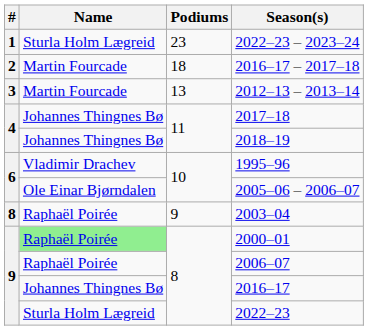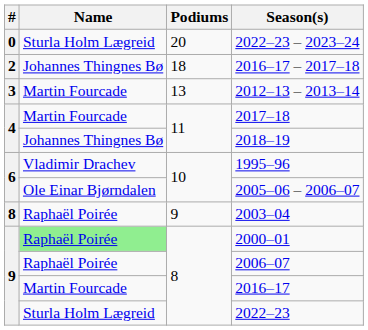(12, 41) 1 -> (12, 41) 0
(178, 41) 23 -> (178, 41) 20
(75, 66) Martin Fourcade -> (93, 66) Johannes Thingnes Bø
(93, 115) Johannes Thingnes Bø -> (75, 115) Martin Fourcade
(93, 288) Johannes Thingnes Bø -> (75, 288) Martin Fourcade
